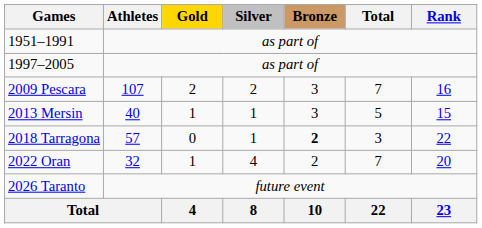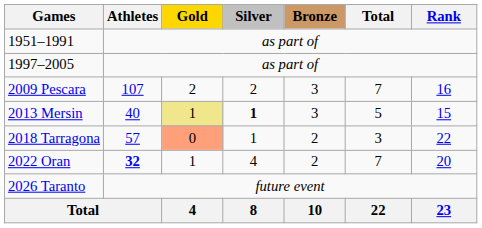(192, 113) no background -> (192, 113) khaki background
(254, 113) normal -> (254, 113) bold
(192, 138) no background -> (192, 138) lightsalmon background
(315, 138) bold -> (315, 138) normal
(133, 162) normal -> (133, 162) bold
